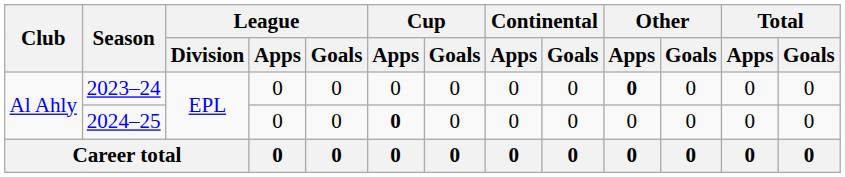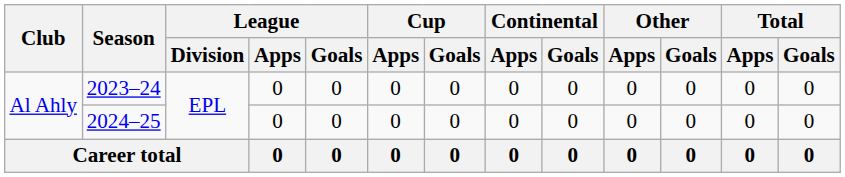(632, 88) bold -> (632, 88) normal
(396, 121) bold -> (396, 121) normal
